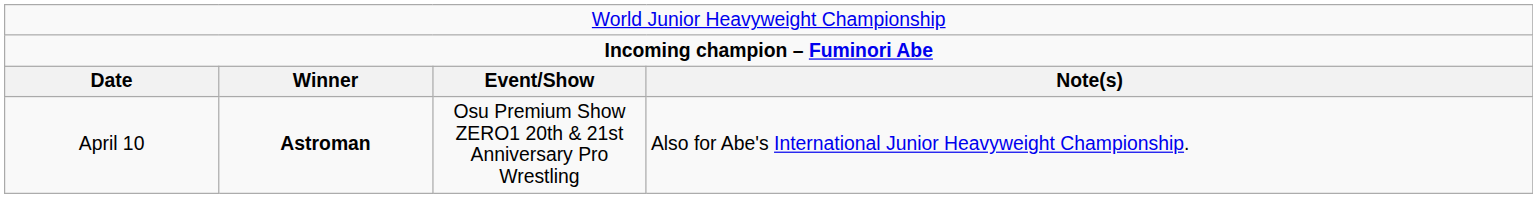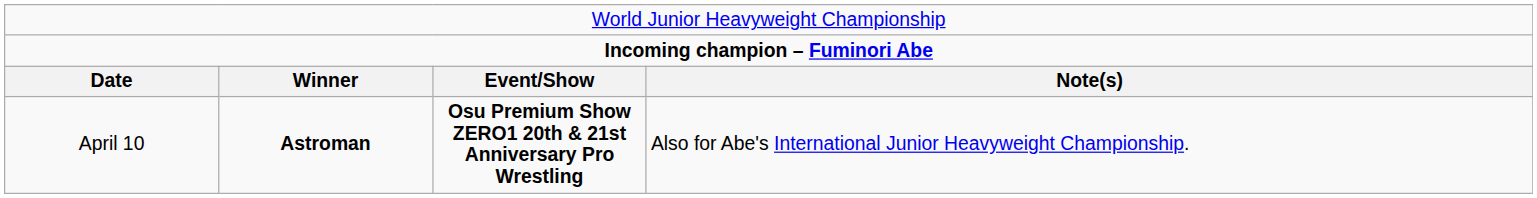(539, 144) normal -> (539, 144) bold
